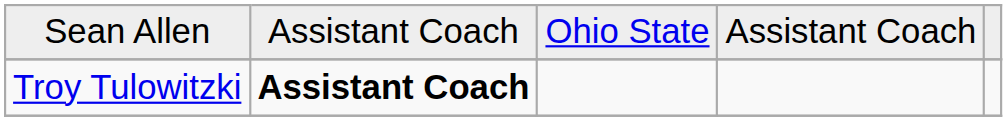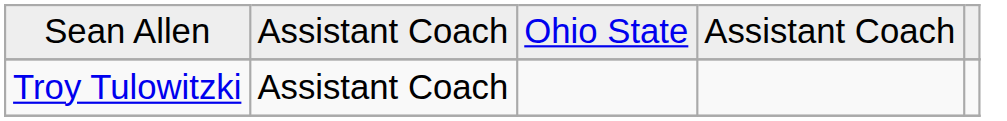(393, 87) bold -> (383, 87) normal
